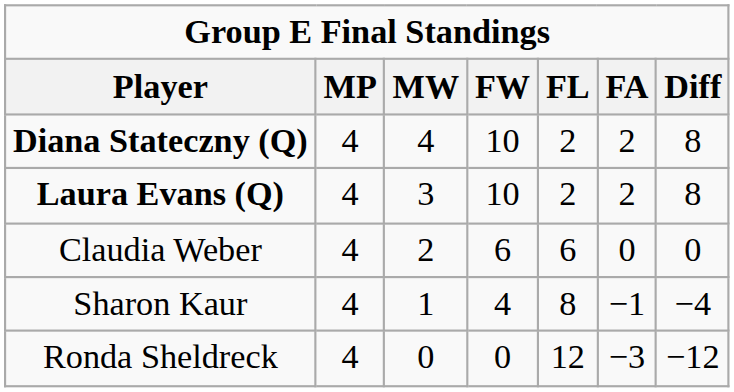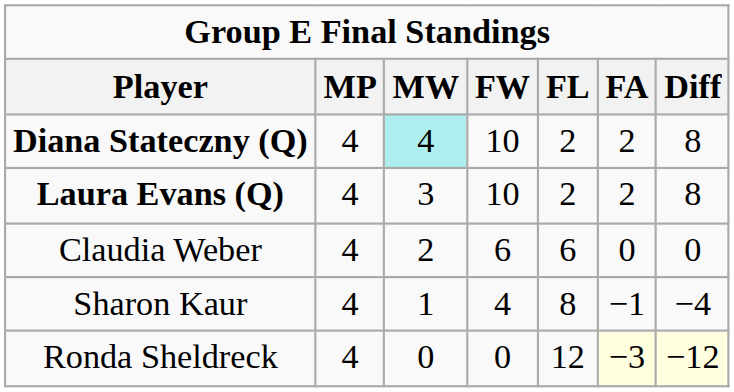(426, 140) no background -> (426, 140) paleturquoise background
(627, 357) no background -> (627, 357) lightyellow background
(693, 357) no background -> (693, 357) lightyellow background
